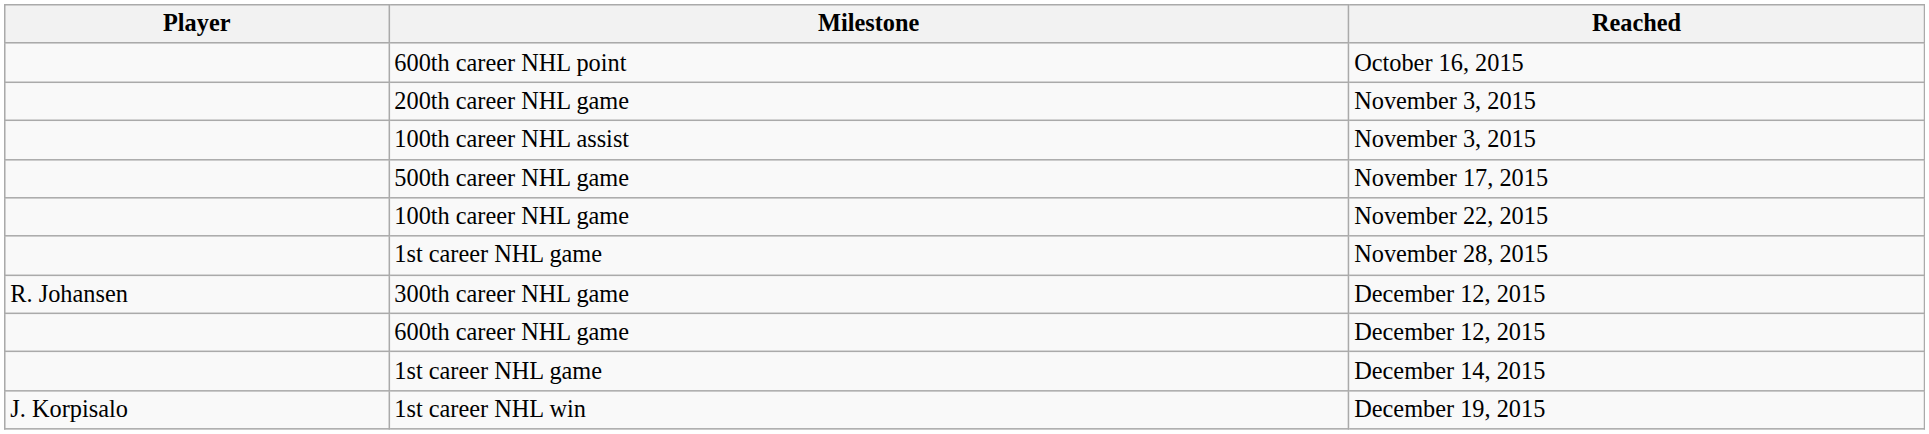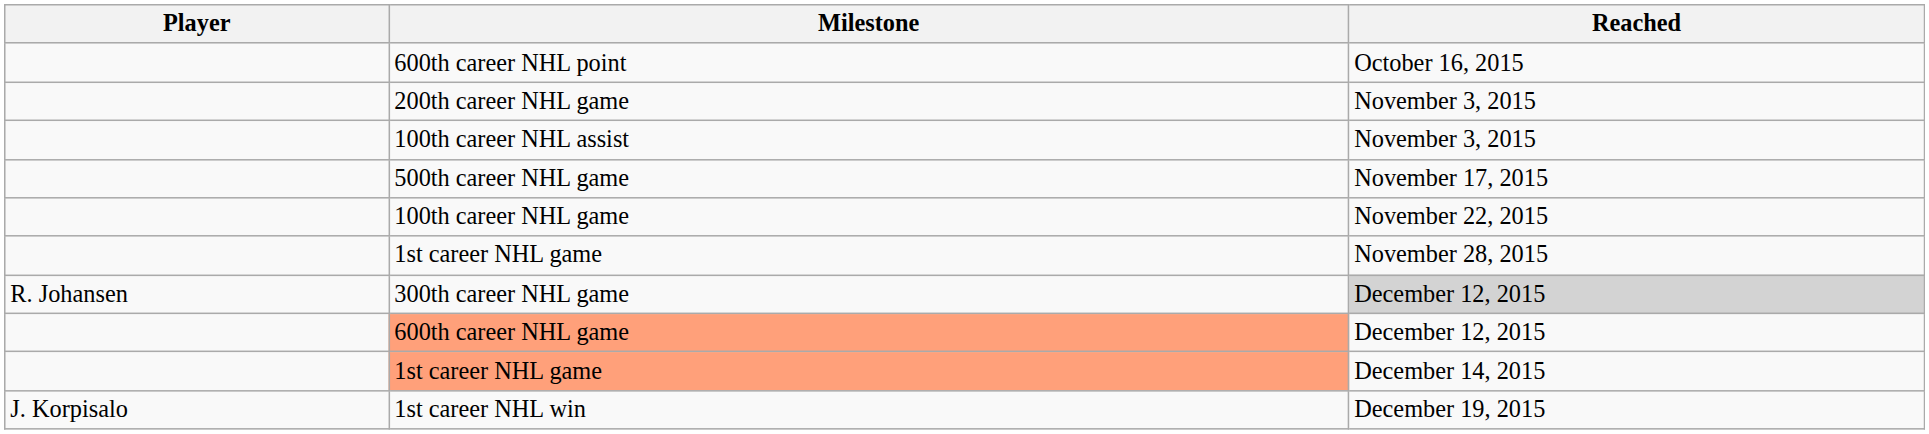(1450, 293) no background -> (1450, 293) lightgrey background
(512, 332) no background -> (512, 332) lightsalmon background
(498, 370) no background -> (498, 370) lightsalmon background
